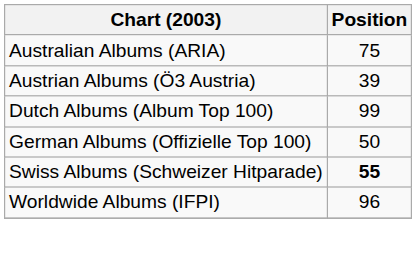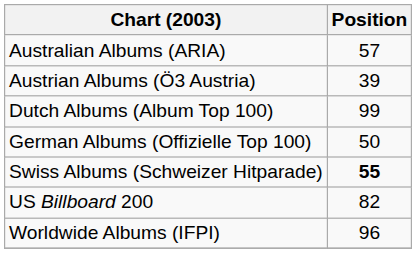(369, 50) 75 -> (369, 50) 57
+ row: (81, 202)
